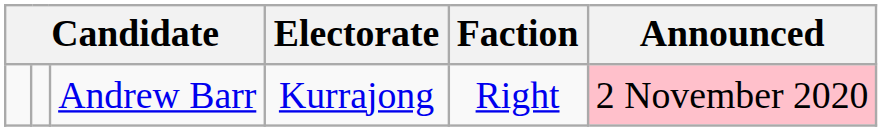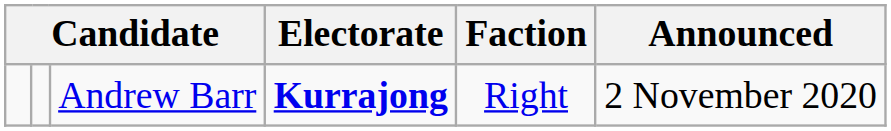(357, 94) normal -> (361, 94) bold
(732, 94) pink background -> (741, 94) no background
